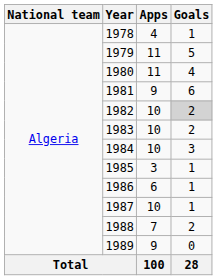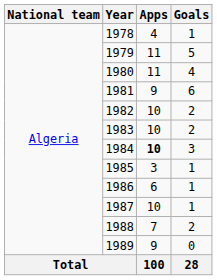(192, 110) lightgrey background -> (192, 110) no background
(154, 149) normal -> (154, 149) bold
